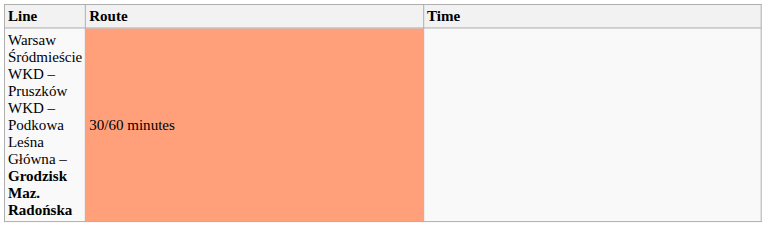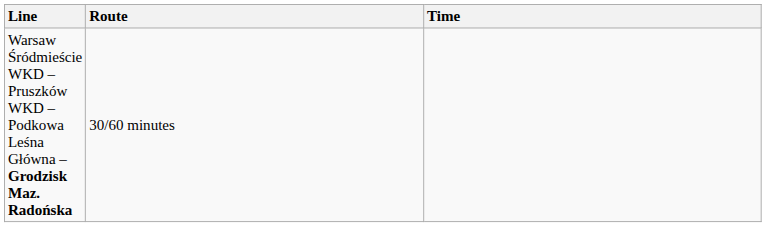(132, 124) lightsalmon background -> (132, 124) no background
